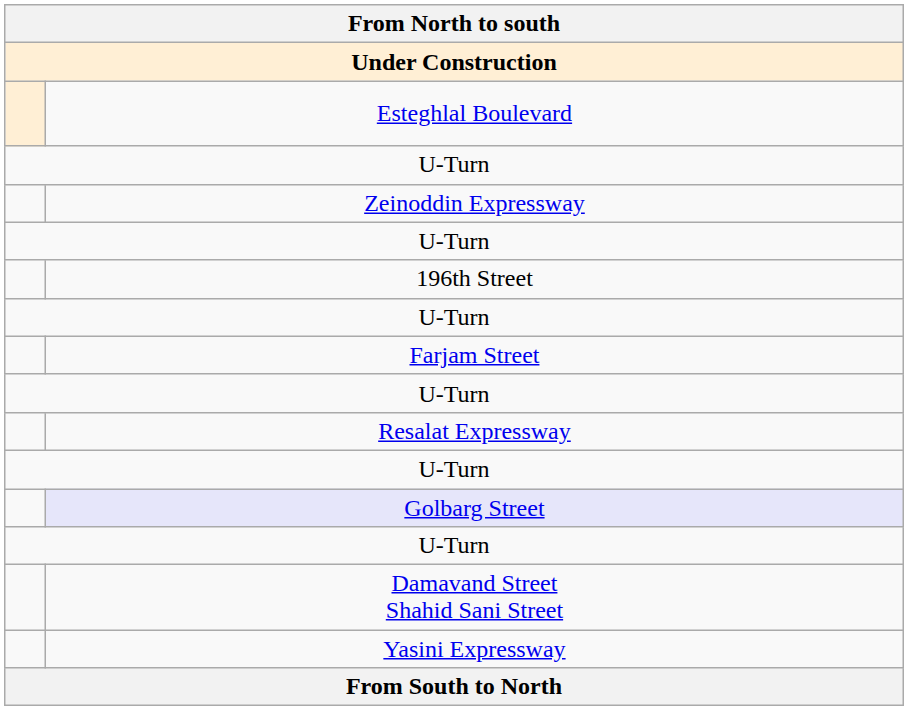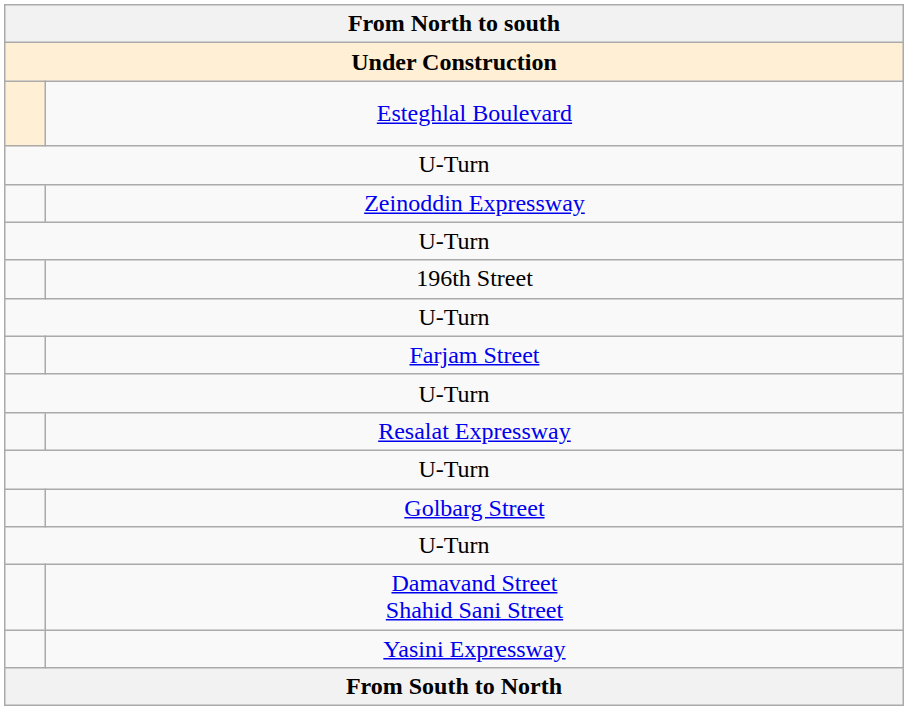(474, 507) lavender background -> (474, 507) no background
